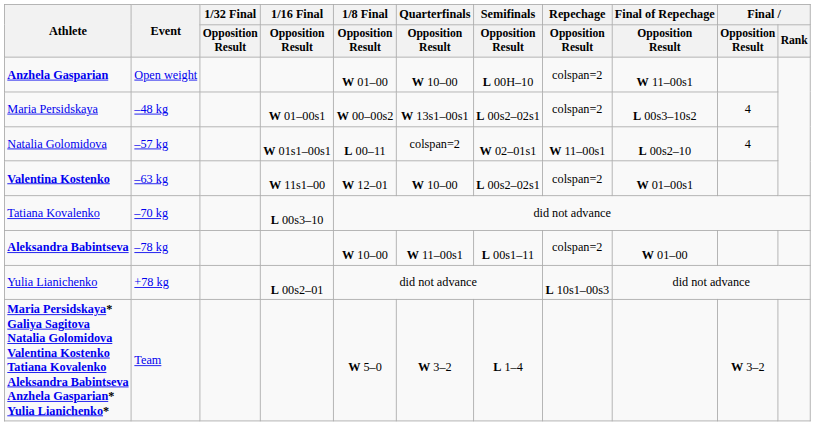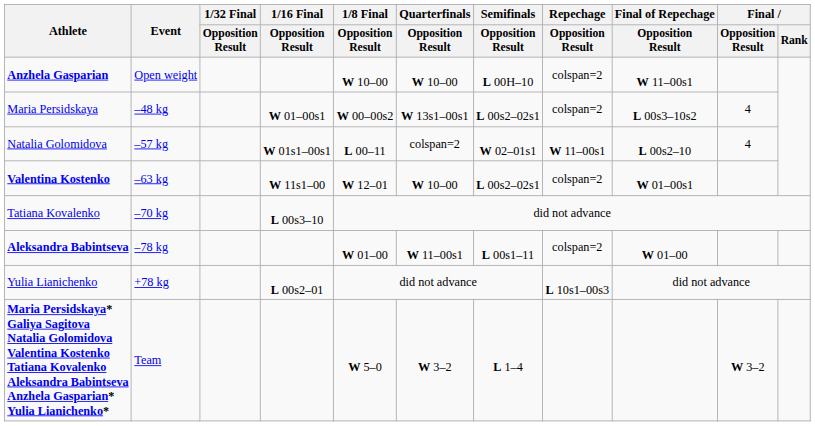(365, 82) W 01–00 -> (365, 82) W 10–00
(365, 255) W 10–00 -> (365, 255) W 01–00
